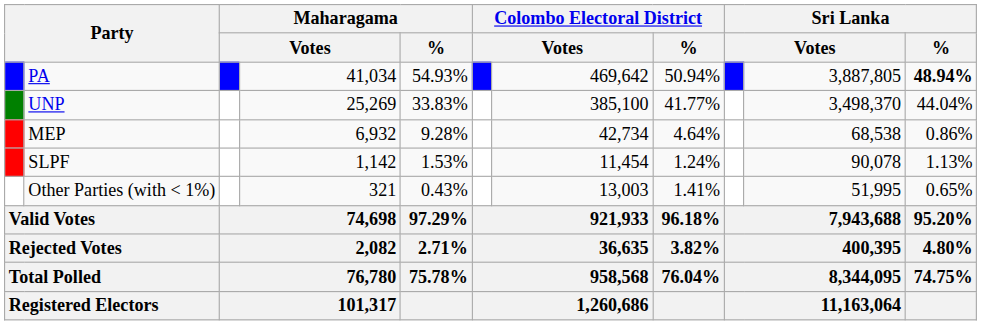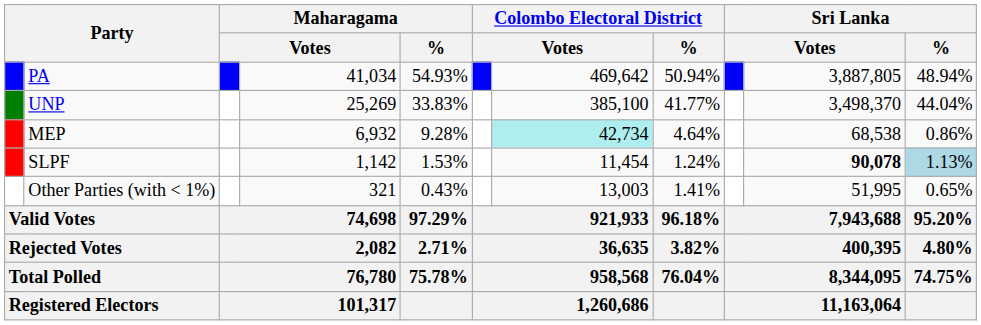(943, 76) bold -> (945, 76) normal
(624, 133) no background -> (624, 133) paleturquoise background
(876, 162) normal -> (876, 162) bold
(949, 162) no background -> (949, 162) lightblue background
